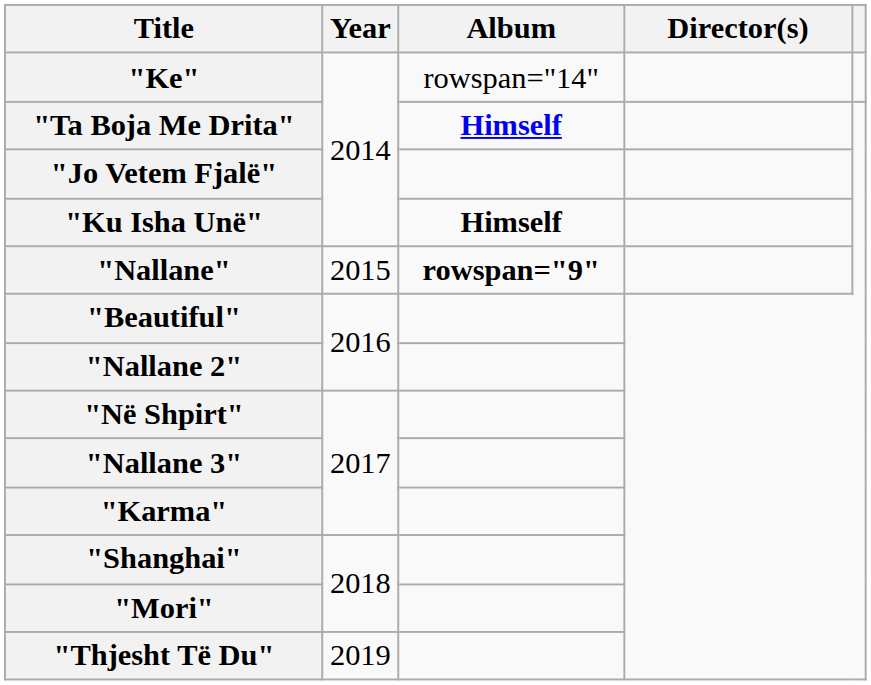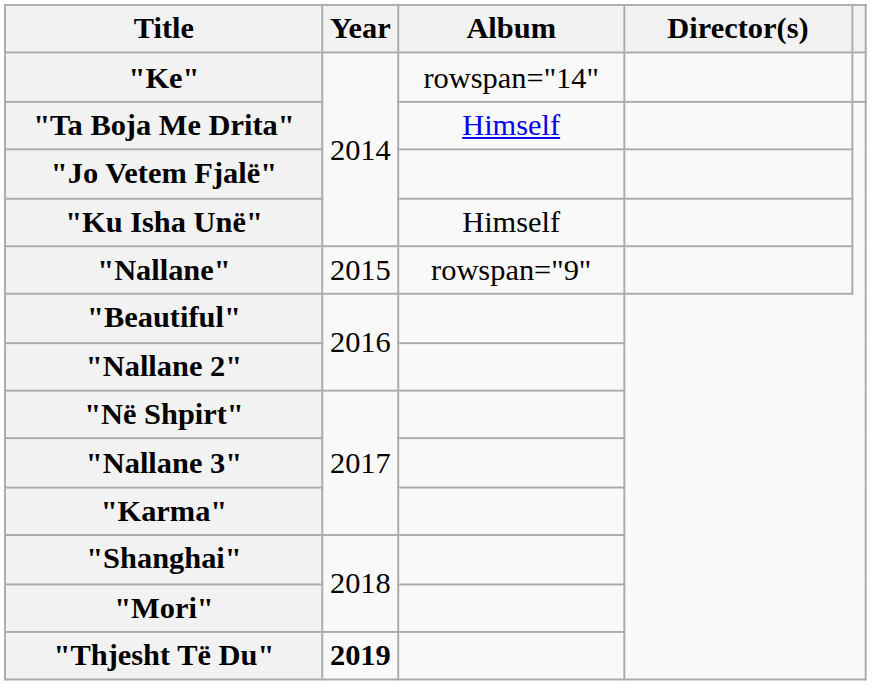(511, 125) bold -> (511, 125) normal
(511, 221) bold -> (511, 221) normal
(511, 269) bold -> (511, 269) normal
(360, 655) normal -> (360, 655) bold
